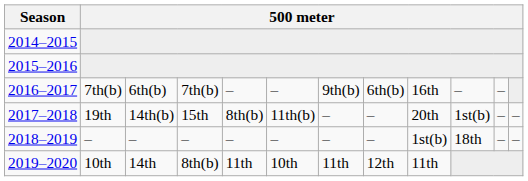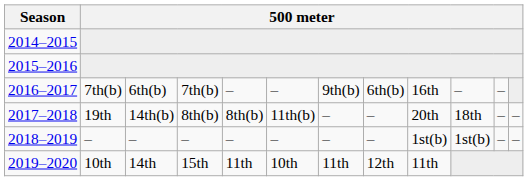(195, 114) 15th -> (200, 114) 8th(b)
(472, 114) 1st(b) -> (468, 114) 18th
(468, 138) 18th -> (472, 138) 1st(b)
(200, 163) 8th(b) -> (195, 163) 15th
